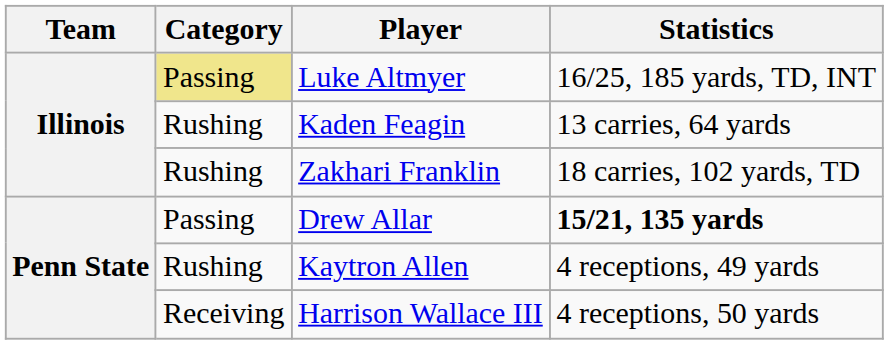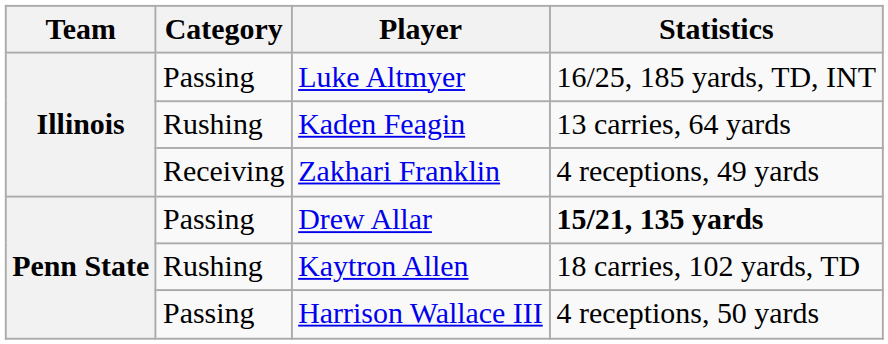(209, 76) khaki background -> (209, 76) no background
(213, 171) Rushing -> (224, 171) Receiving
(708, 171) 18 carries, 102 yards, TD -> (688, 171) 4 receptions, 49 yards
(688, 266) 4 receptions, 49 yards -> (708, 266) 18 carries, 102 yards, TD
(224, 313) Receiving -> (209, 313) Passing
